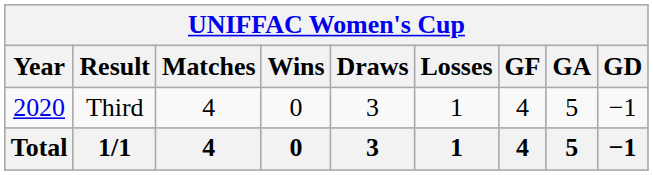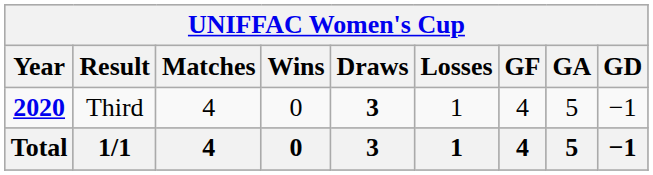(39, 107) normal -> (39, 107) bold
(373, 107) normal -> (373, 107) bold
